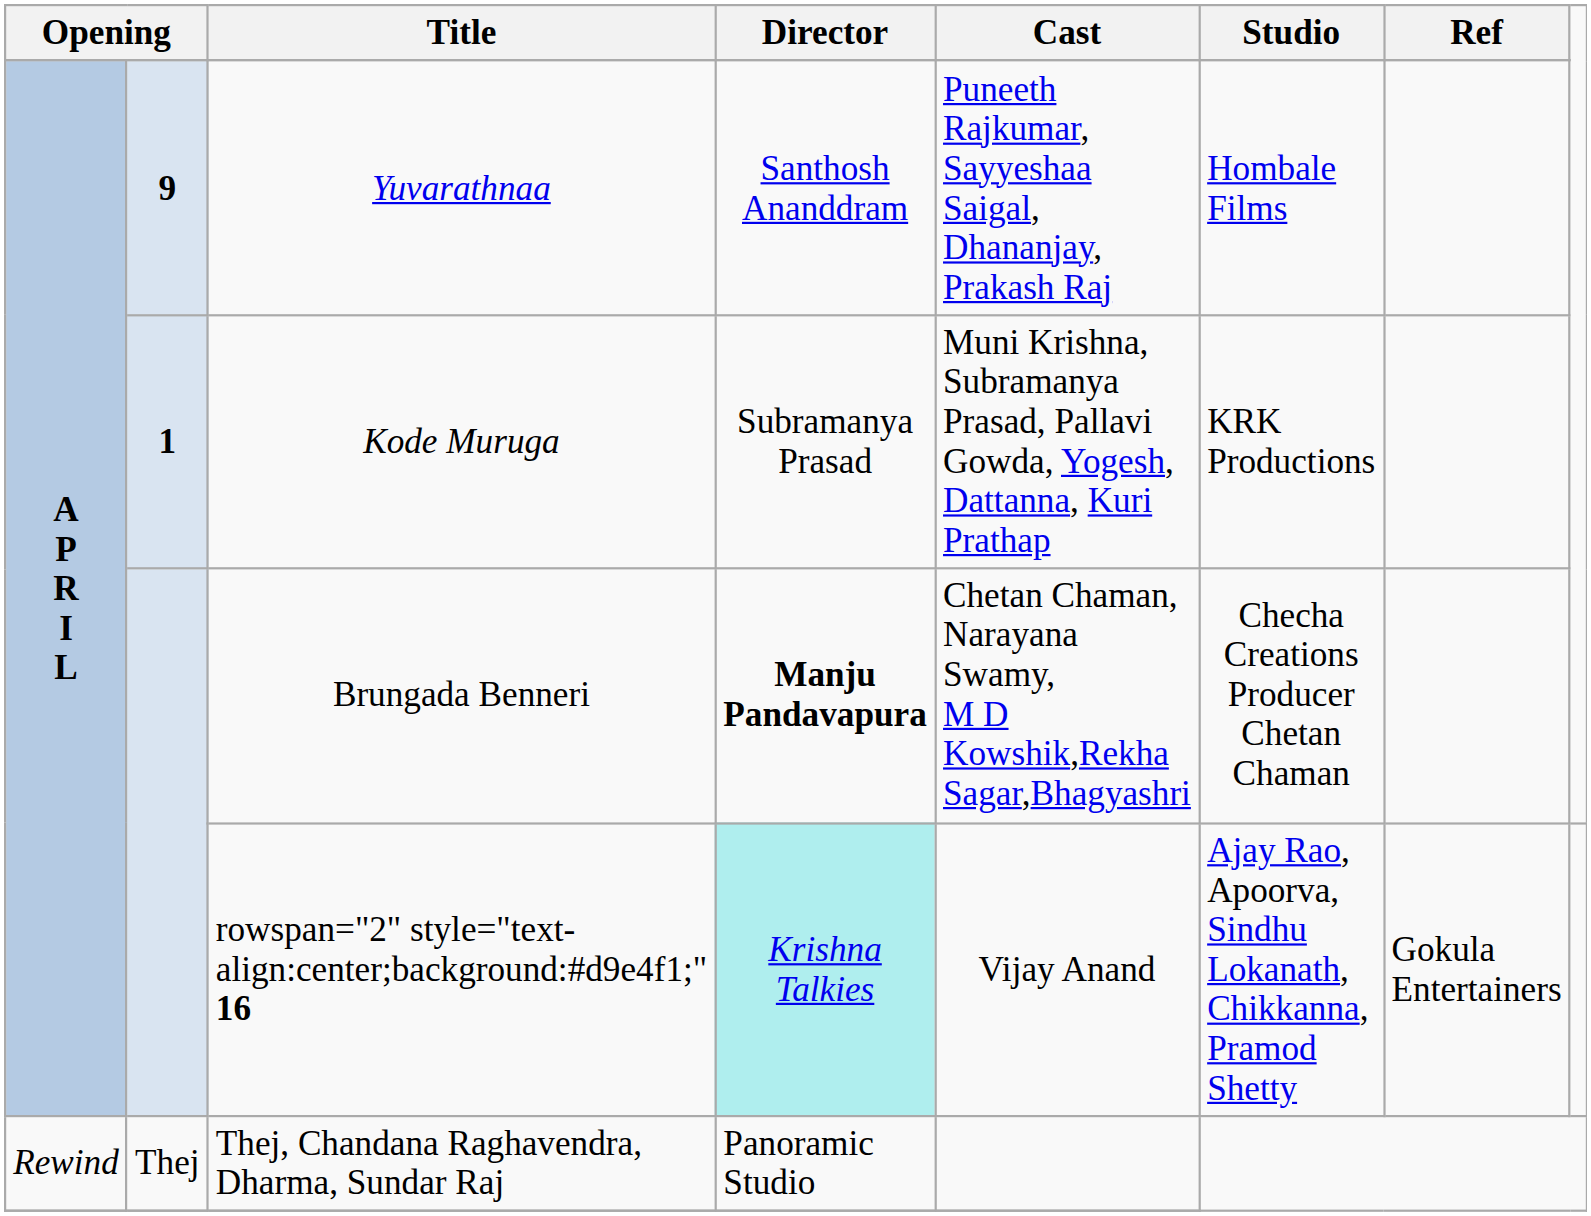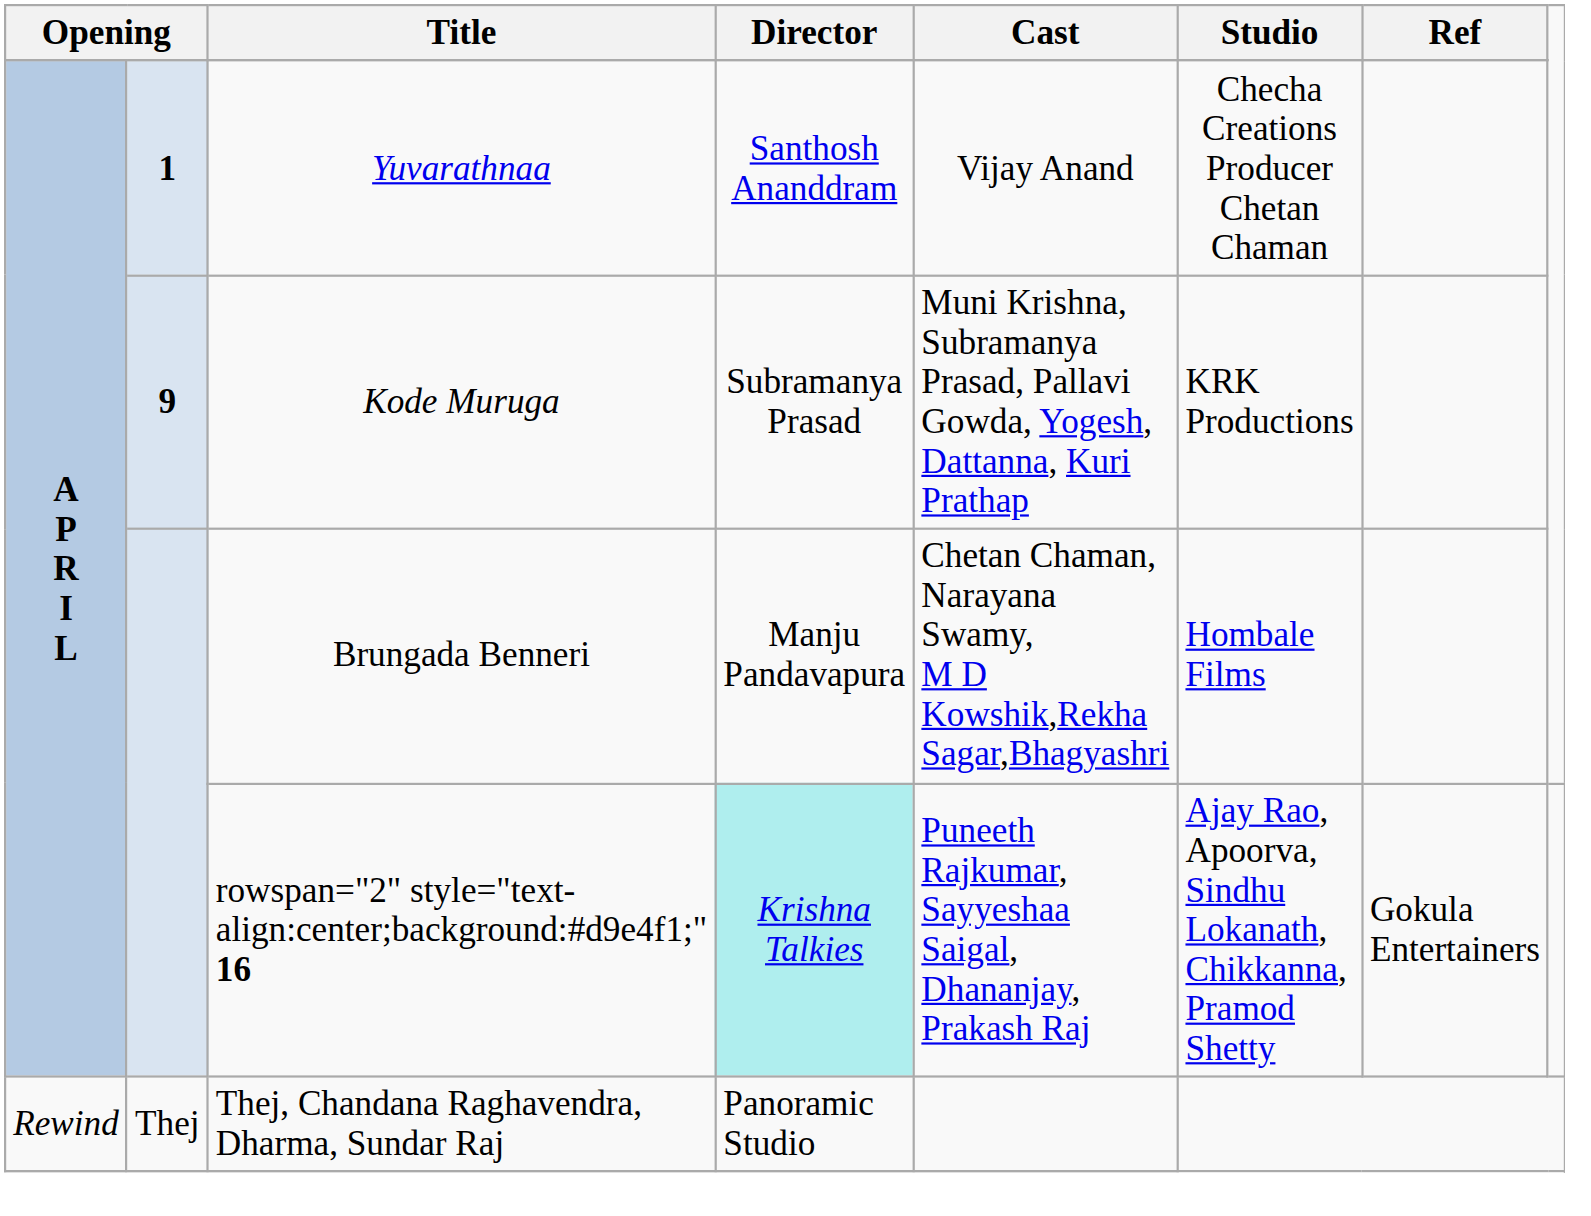(167, 187) 9 -> (167, 167) 1
(1028, 187) Puneeth Rajkumar, Sayyeshaa Saigal, Dhananjay, Prakash Raj -> (1045, 167) Vijay Anand
(1272, 187) Hombale Films -> (1270, 167) Checha Creations Producer Chetan Chaman
(167, 441) 1 -> (167, 401) 9
(825, 694) bold -> (814, 655) normal
(1291, 694) Checha Creations Producer Chetan Chaman -> (1250, 655) Hombale Films
(1067, 968) Vijay Anand -> (1006, 928) Puneeth Rajkumar, Sayyeshaa Saigal, Dhananjay, Prakash Raj
